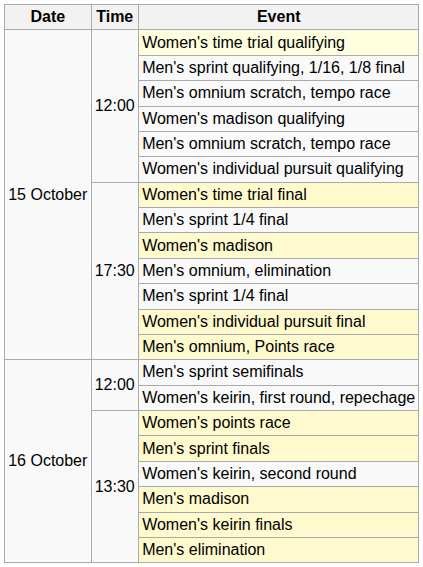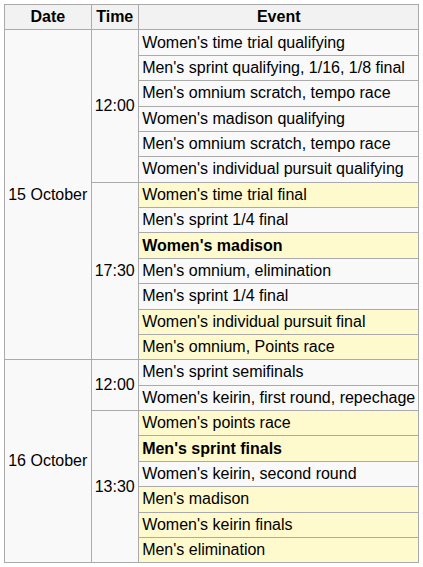(244, 42) lightyellow background -> (244, 42) no background
(208, 245) normal -> (212, 245) bold
(206, 448) normal -> (212, 448) bold
